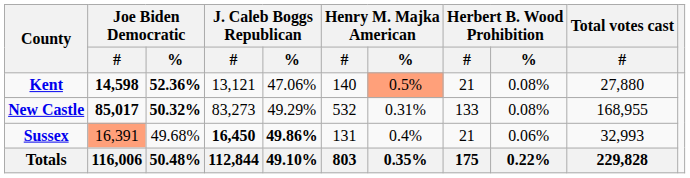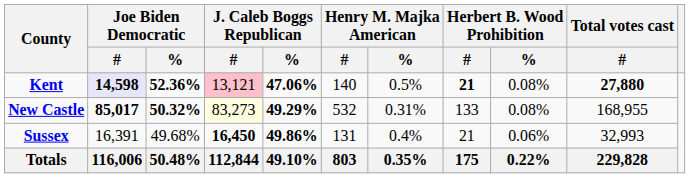(117, 85) no background -> (117, 85) lavender background
(234, 85) no background -> (234, 85) pink background
(292, 85) normal -> (292, 85) bold
(405, 85) lightsalmon background -> (405, 85) no background
(467, 85) normal -> (467, 85) bold
(622, 85) normal -> (622, 85) bold
(234, 110) no background -> (234, 110) lightyellow background
(292, 110) normal -> (292, 110) bold
(117, 135) lightsalmon background -> (117, 135) no background
